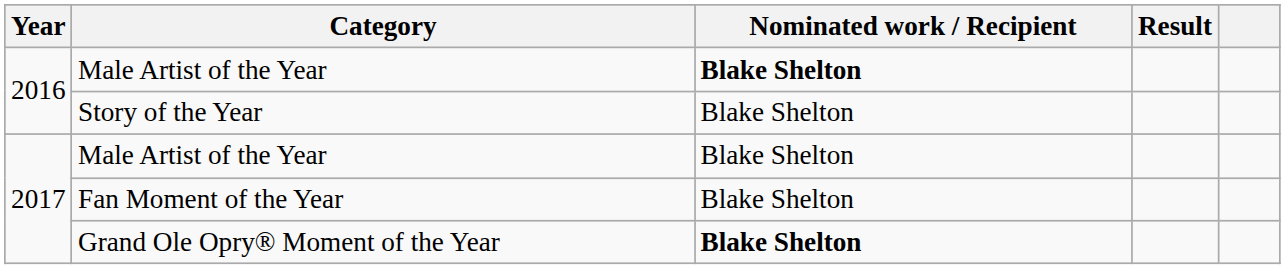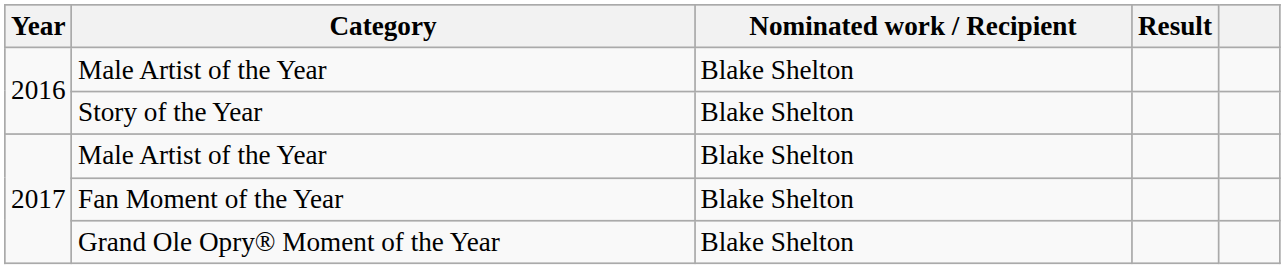(781, 69) bold -> (777, 69) normal
(781, 241) bold -> (777, 241) normal
